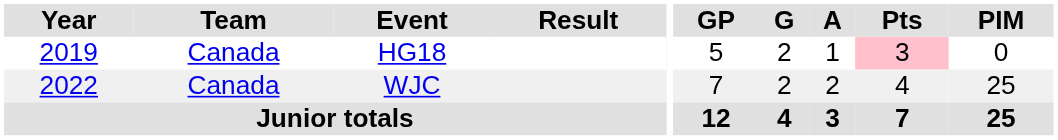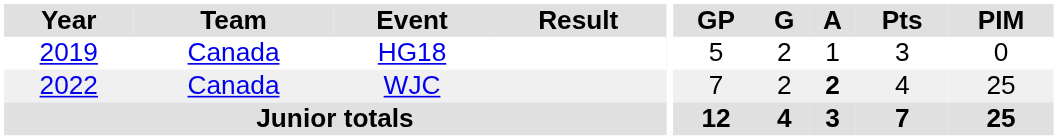(902, 52) pink background -> (902, 52) no background
(832, 85) normal -> (832, 85) bold
